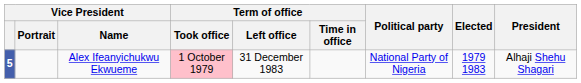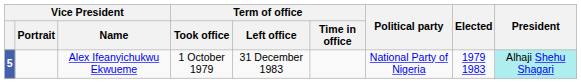(202, 64) pink background -> (202, 64) no background
(536, 64) no background -> (536, 64) paleturquoise background
